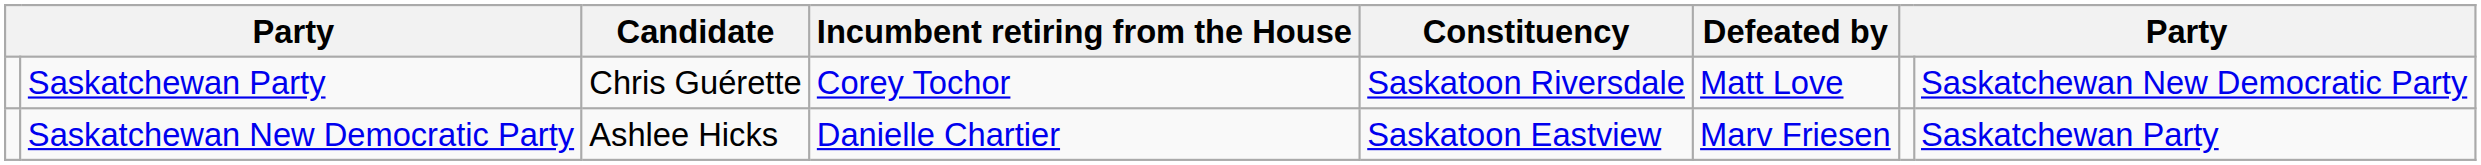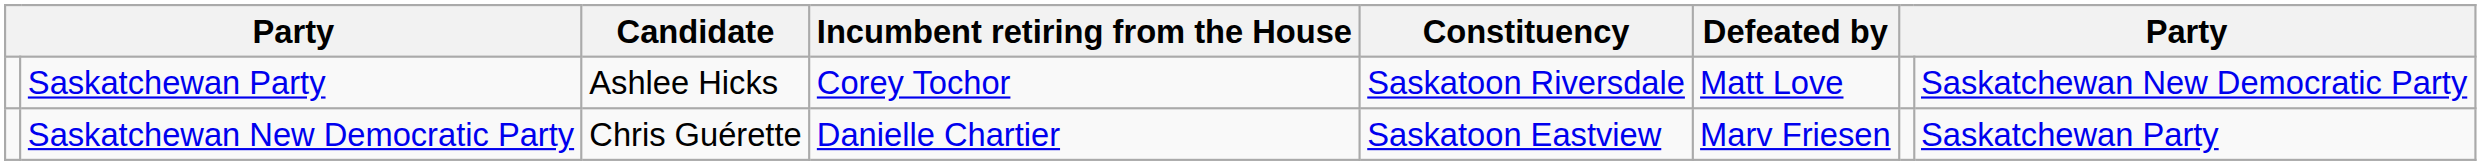(695, 83) Chris Guérette -> (684, 83) Ashlee Hicks
(684, 135) Ashlee Hicks -> (695, 135) Chris Guérette
